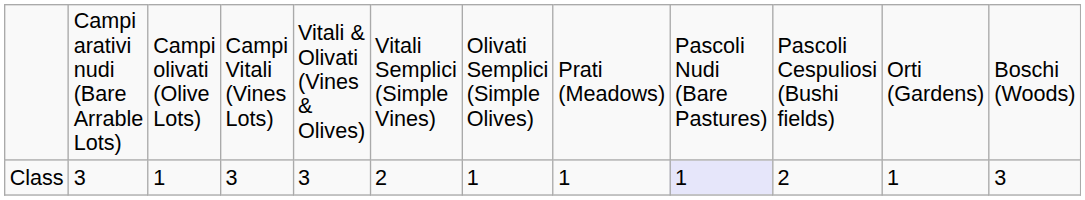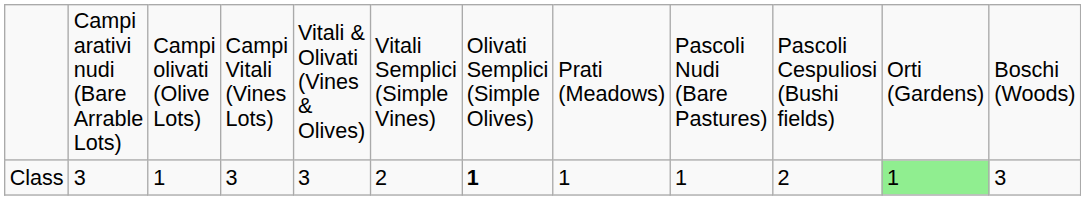(473, 177) normal -> (473, 177) bold
(681, 177) lavender background -> (681, 177) no background
(893, 177) no background -> (893, 177) lightgreen background
